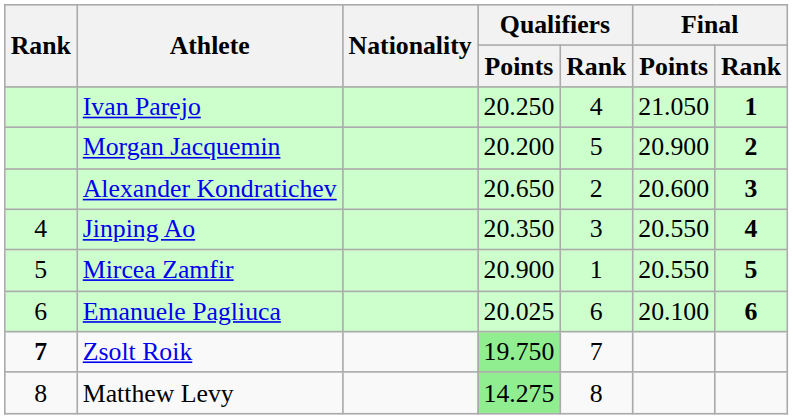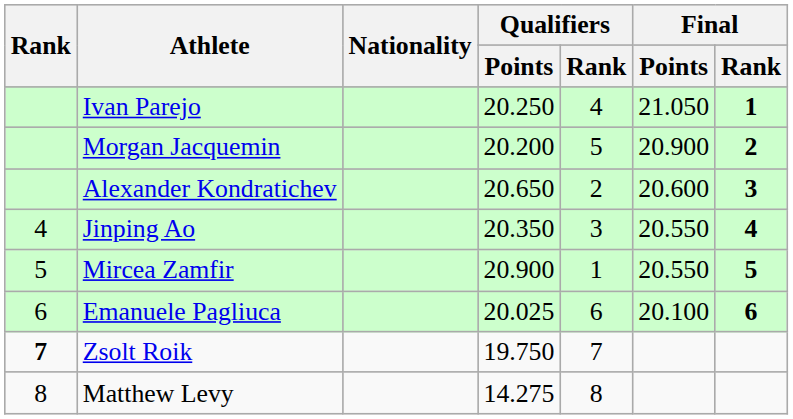(519, 351) lightgreen background -> (519, 351) no background
(519, 392) lightgreen background -> (519, 392) no background
